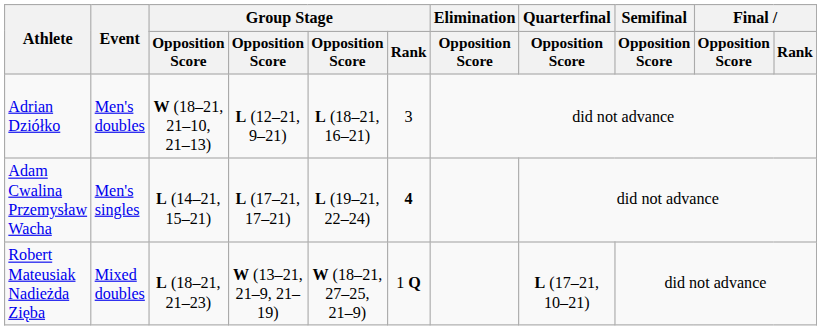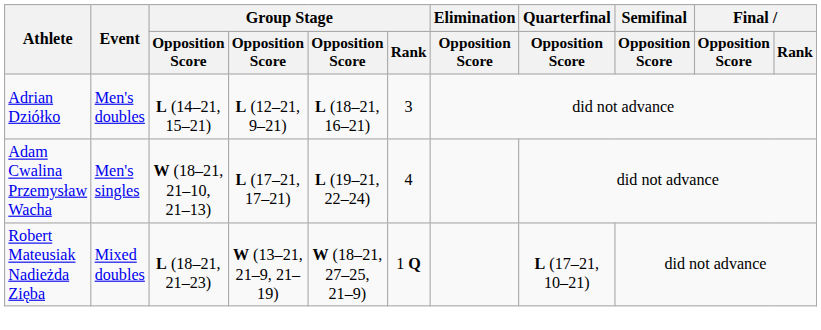(188, 125) W (18–21, 21–10, 21–13) -> (188, 116) L (14–21, 15–21)
(188, 209) L (14–21, 15–21) -> (188, 190) W (18–21, 21–10, 21–13)
(409, 200) bold -> (409, 181) normal
